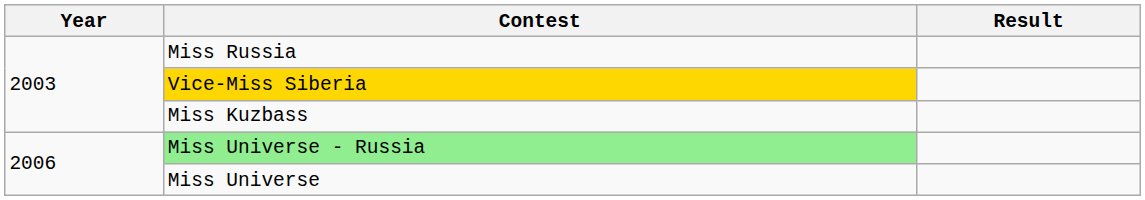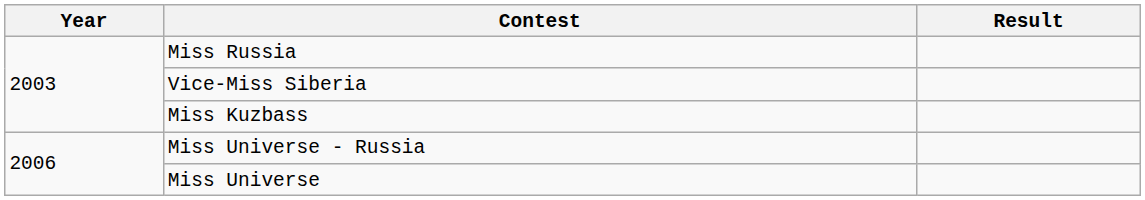(267, 84) gold background -> (267, 84) no background
(297, 148) lightgreen background -> (297, 148) no background
